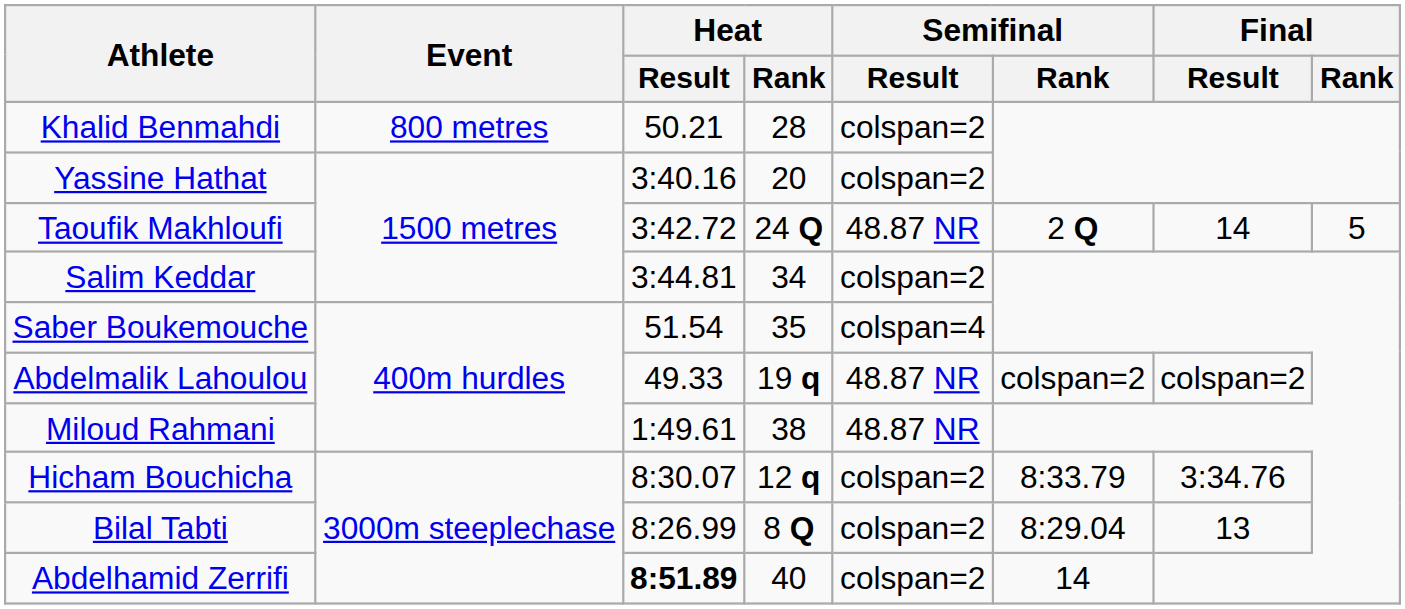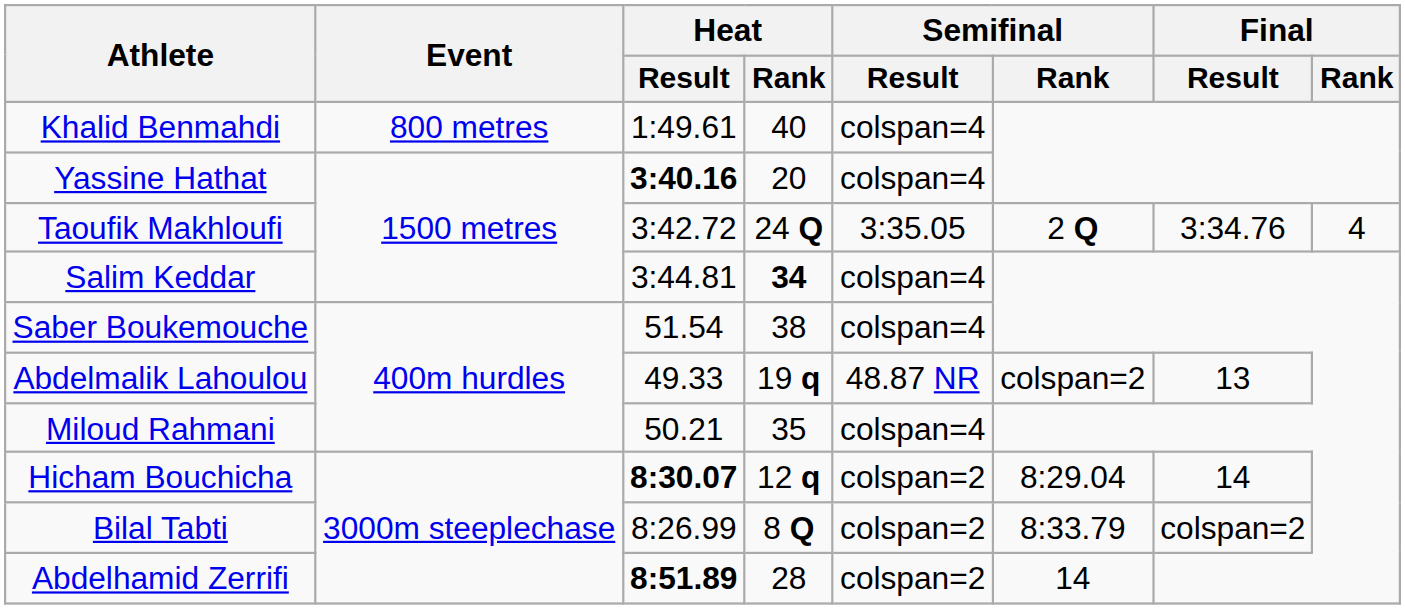(684, 128) 50.21 -> (684, 128) 1:49.61
(789, 128) 28 -> (789, 128) 40
(913, 128) colspan=2 -> (913, 128) colspan=4
(684, 178) normal -> (684, 178) bold
(913, 178) colspan=2 -> (913, 178) colspan=4
(913, 228) 48.87 NR -> (913, 228) 3:35.05
(1233, 228) 14 -> (1233, 228) 3:34.76
(1357, 228) 5 -> (1357, 228) 4
(789, 278) normal -> (789, 278) bold
(913, 278) colspan=2 -> (913, 278) colspan=4
(789, 328) 35 -> (789, 328) 38
(1233, 378) colspan=2 -> (1233, 378) 13
(684, 428) 1:49.61 -> (684, 428) 50.21
(789, 428) 38 -> (789, 428) 35
(913, 428) 48.87 NR -> (913, 428) colspan=4
(684, 478) normal -> (684, 478) bold
(1073, 478) 8:33.79 -> (1073, 478) 8:29.04
(1233, 478) 3:34.76 -> (1233, 478) 14
(1073, 528) 8:29.04 -> (1073, 528) 8:33.79
(1233, 528) 13 -> (1233, 528) colspan=2
(789, 578) 40 -> (789, 578) 28
